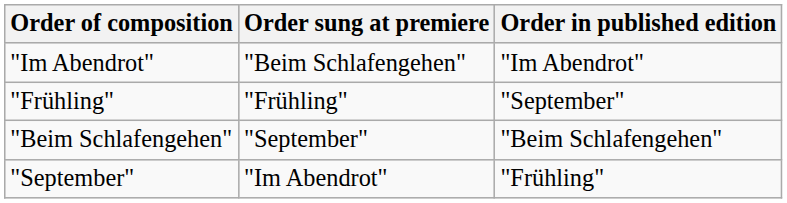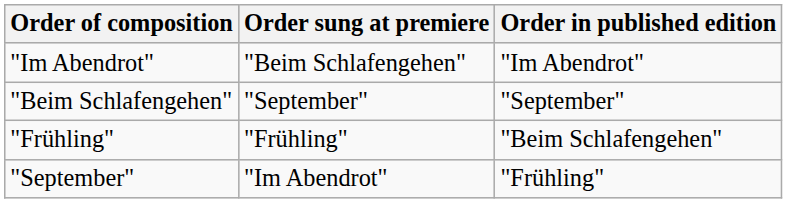(62, 100) "Frühling" -> (121, 100) "Beim Schlafengehen"
(296, 100) "Frühling" -> (306, 100) "September"
(121, 139) "Beim Schlafengehen" -> (62, 139) "Frühling"
(306, 139) "September" -> (296, 139) "Frühling"
